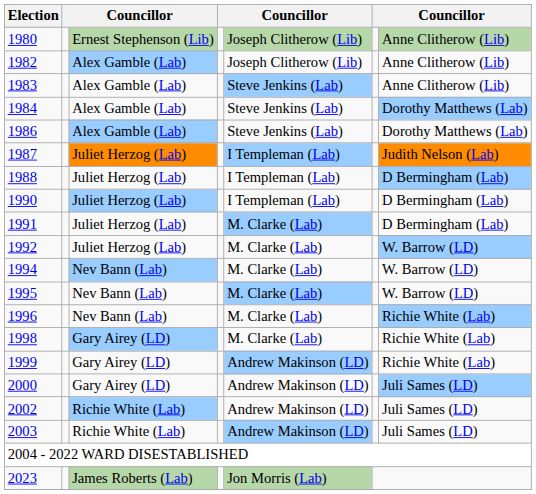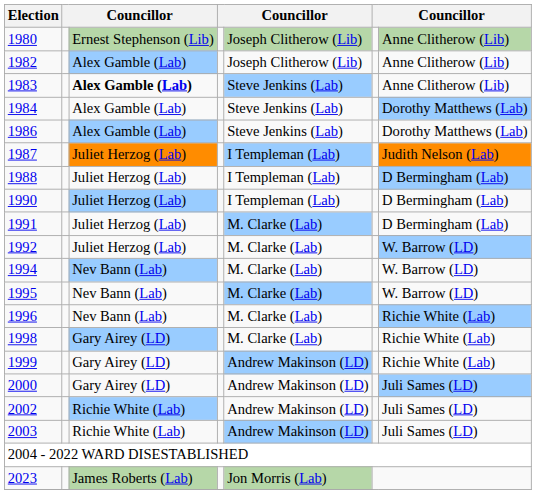(129, 85) normal -> (132, 85) bold
